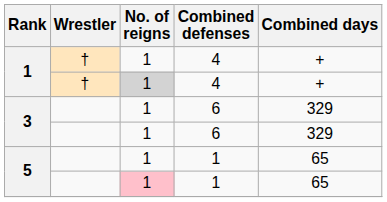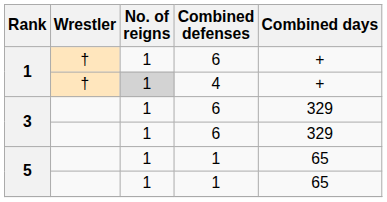(216, 59) 4 -> (216, 59) 6
(147, 183) pink background -> (147, 183) no background
